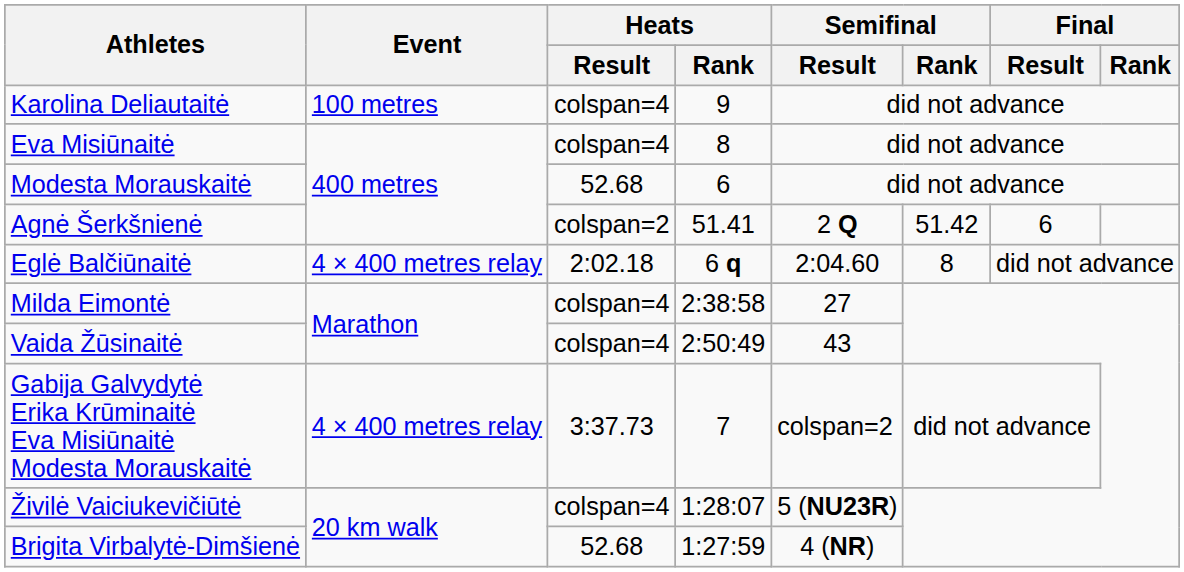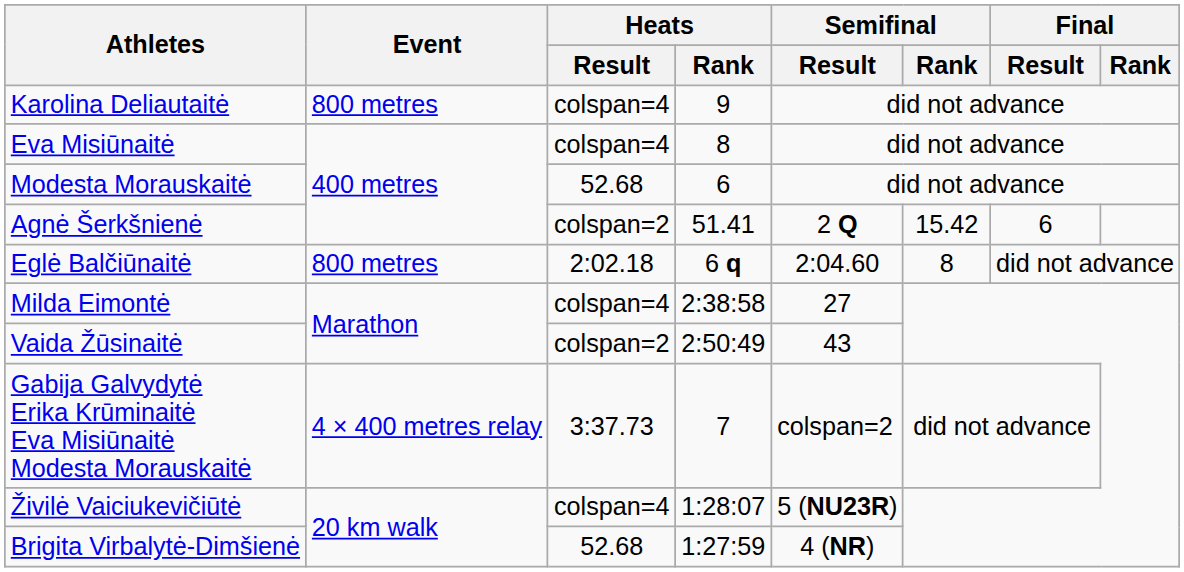(375, 105) 100 metres -> (375, 105) 800 metres
(947, 224) 51.42 -> (947, 224) 15.42
(427, 264) 4 × 400 metres relay -> (375, 264) 800 metres
(612, 344) colspan=4 -> (612, 344) colspan=2
